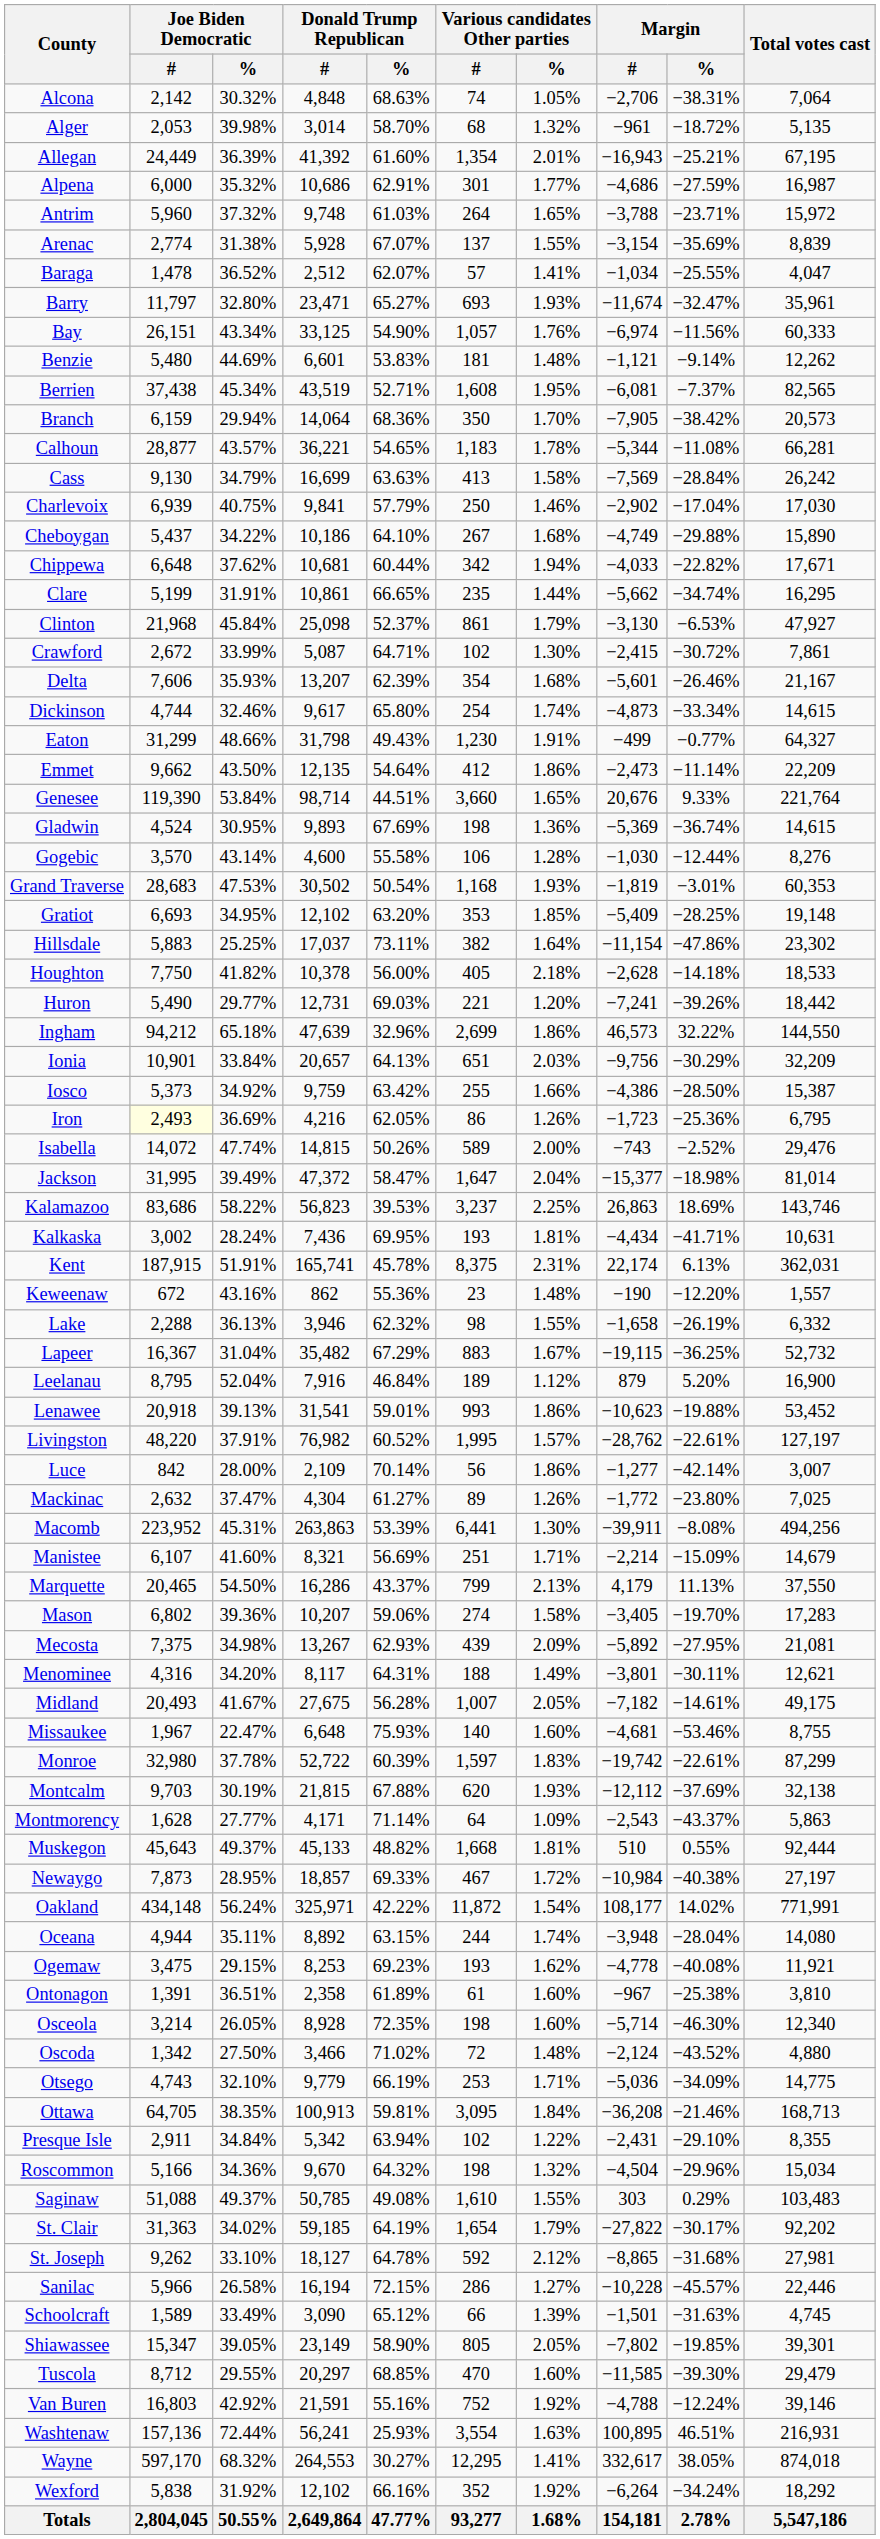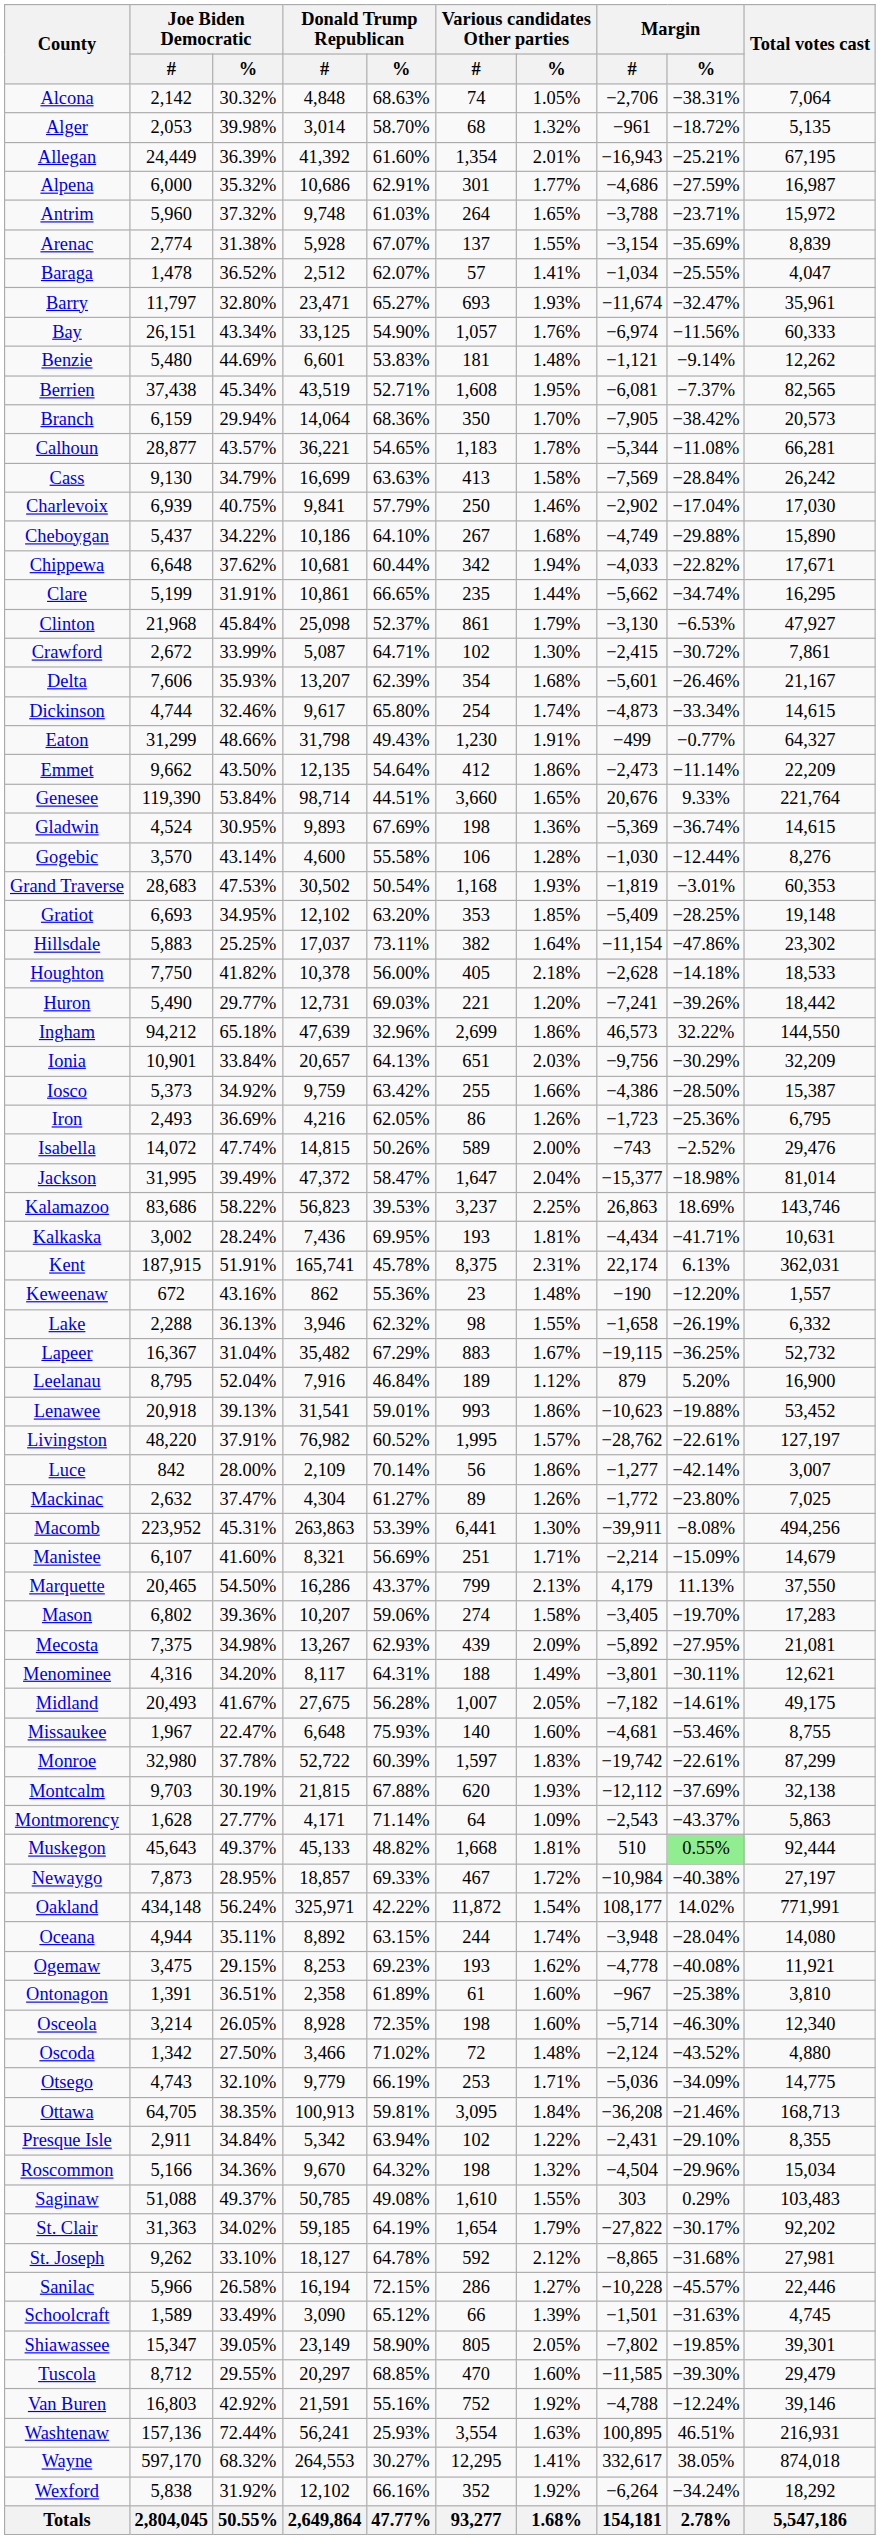(171, 1119) lightyellow background -> (171, 1119) no background
(706, 1849) no background -> (706, 1849) lightgreen background
